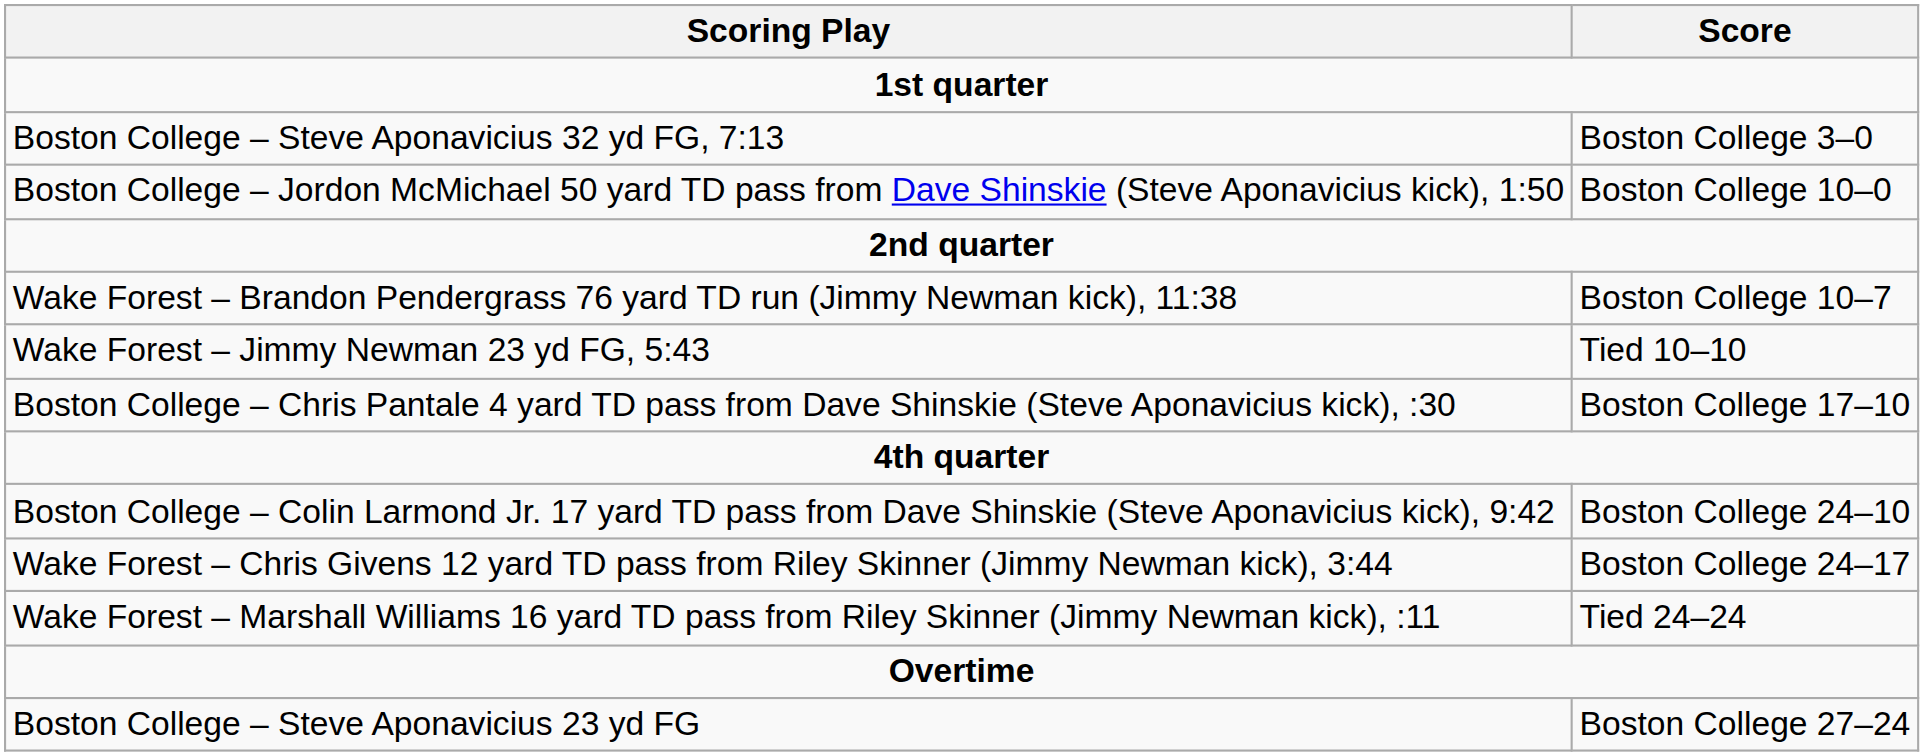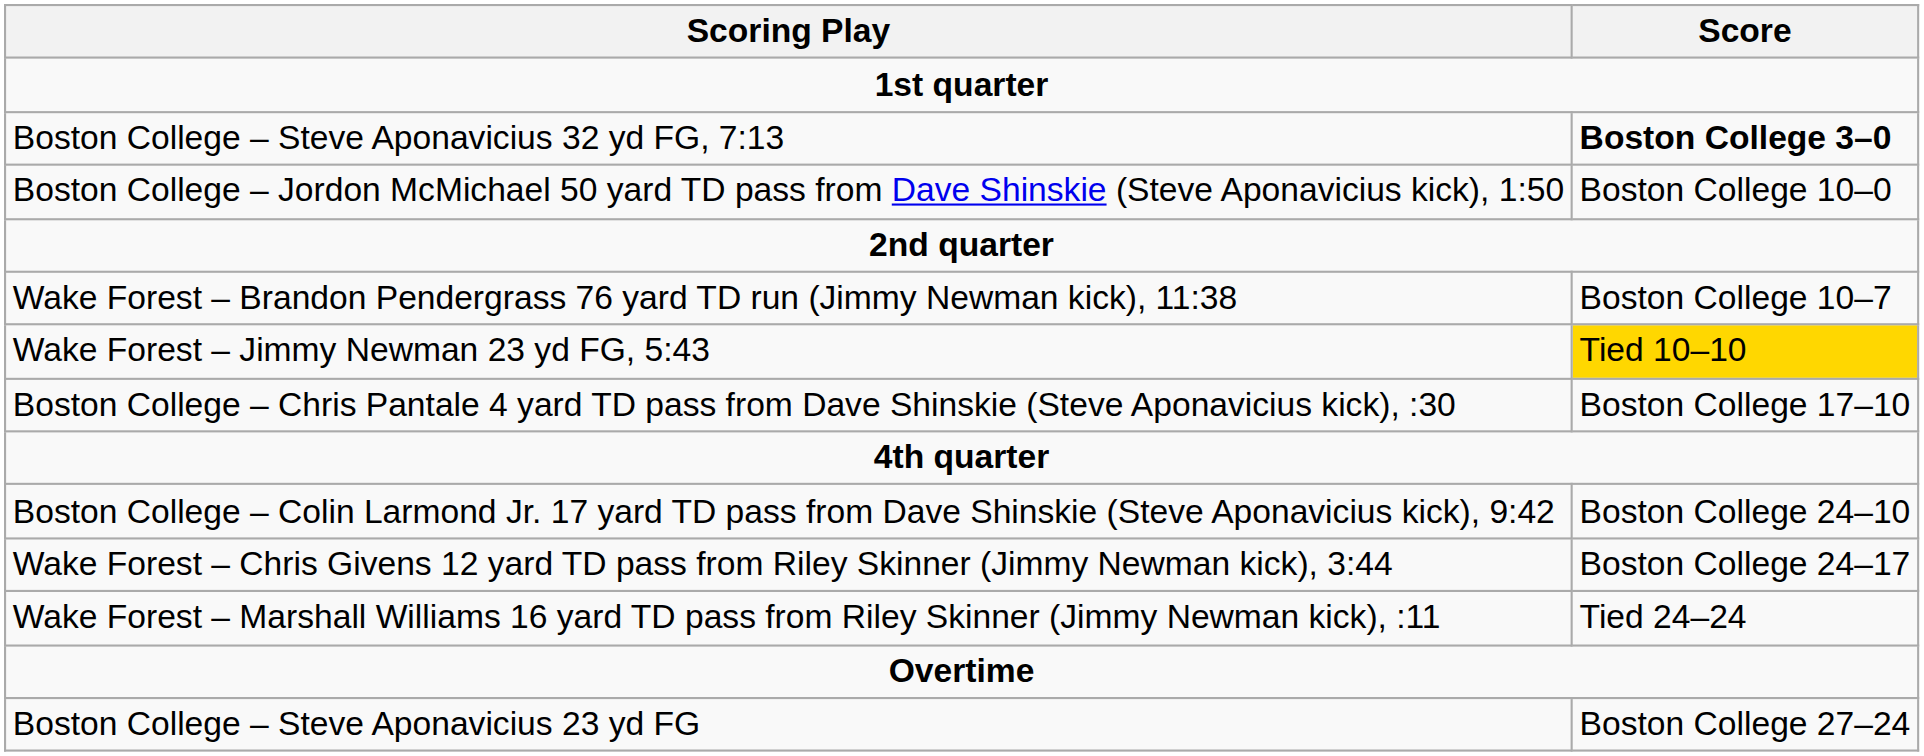(1726, 137) normal -> (1736, 137) bold
(1663, 350) no background -> (1663, 350) gold background
